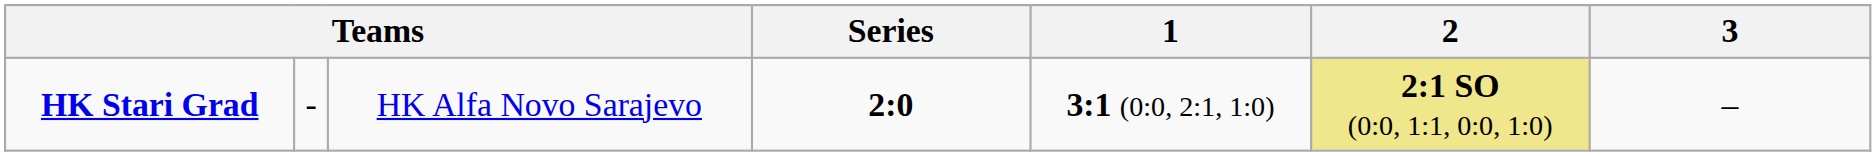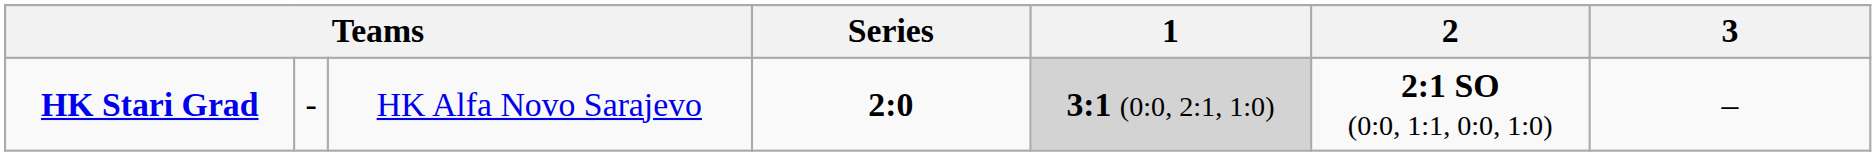(1170, 103) no background -> (1170, 103) lightgrey background
(1450, 103) khaki background -> (1450, 103) no background
